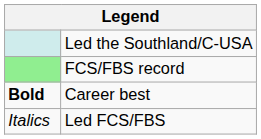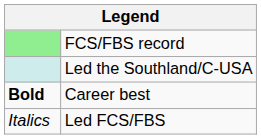rows swapped: (125, 69) <-> (159, 43)
